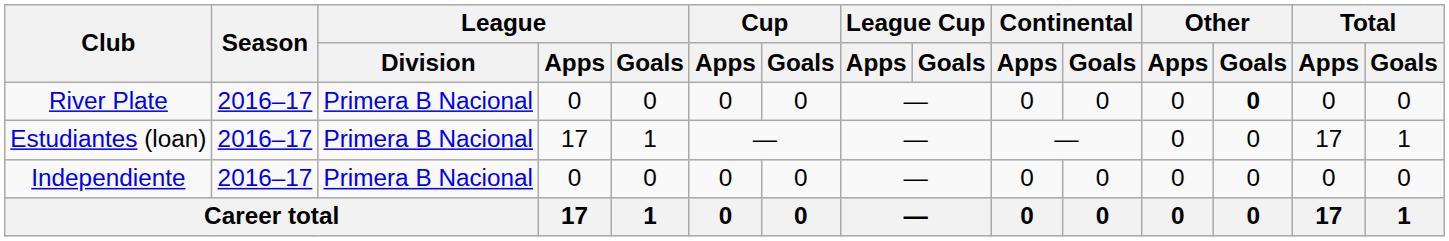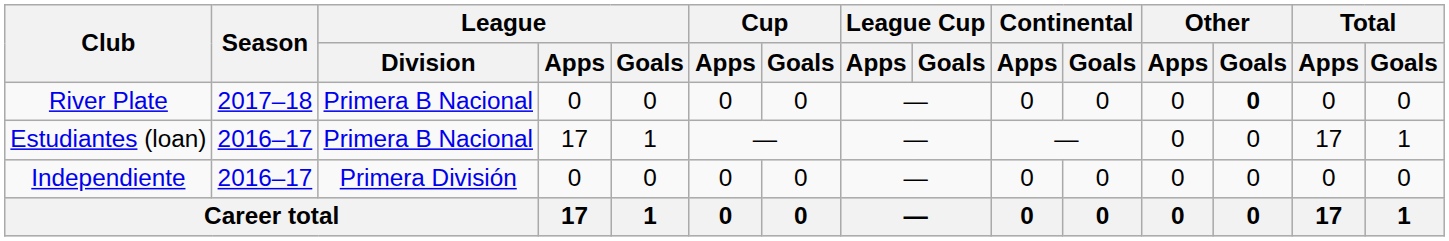(265, 100) 2016–17 -> (265, 100) 2017–18
(428, 178) Primera B Nacional -> (428, 178) Primera División
